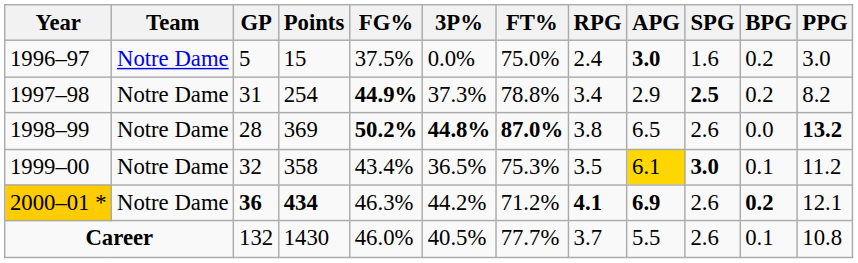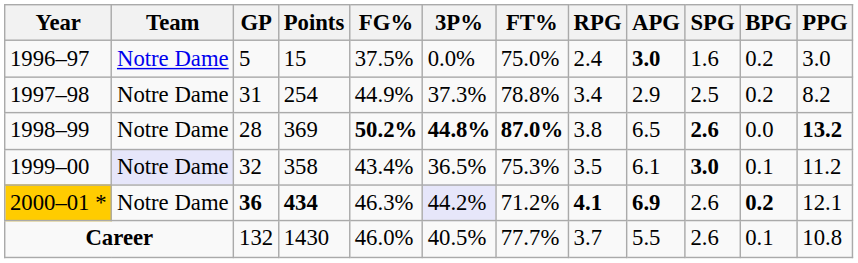(386, 94) bold -> (384, 94) normal
(705, 94) bold -> (705, 94) normal
(705, 130) normal -> (705, 130) bold
(173, 166) no background -> (173, 166) lavender background
(646, 166) gold background -> (646, 166) no background
(457, 202) no background -> (457, 202) lavender background
